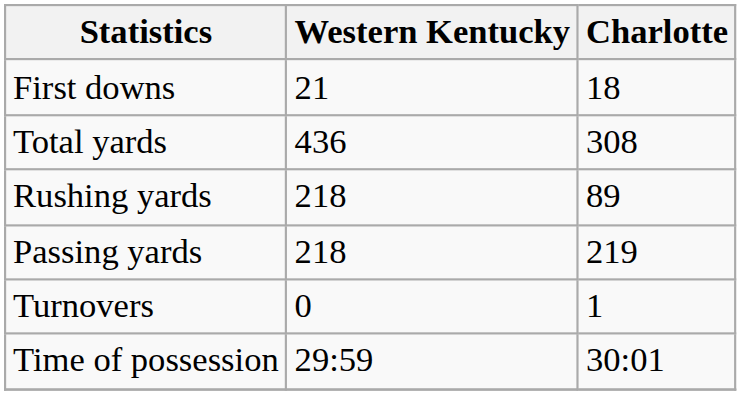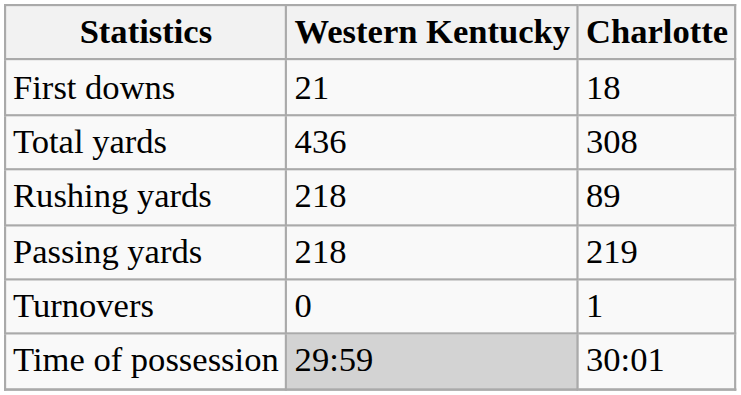(334, 360) no background -> (334, 360) lightgrey background
